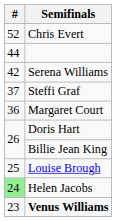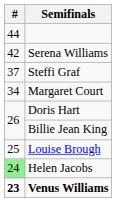- row: (56, 33)
(13, 110) 36 -> (13, 91) 34
(13, 207) normal -> (13, 187) bold
